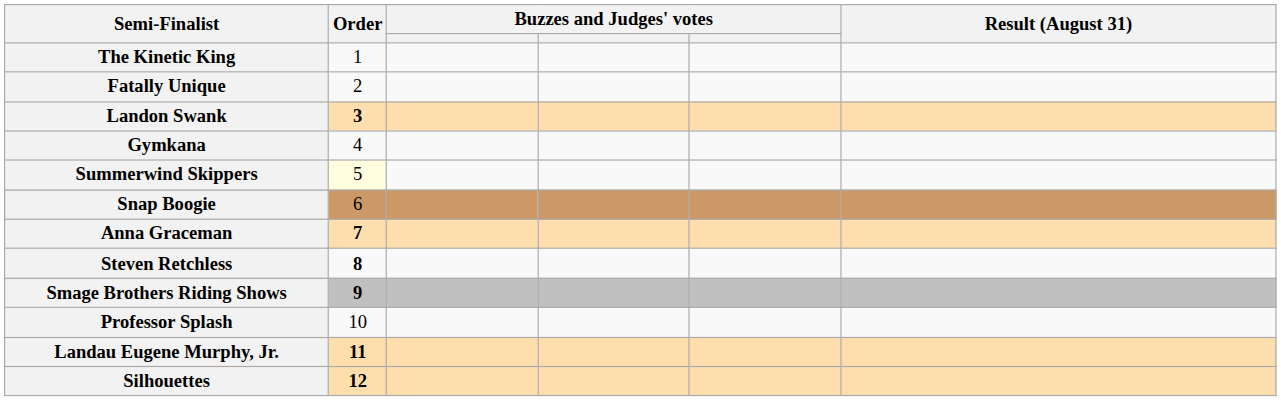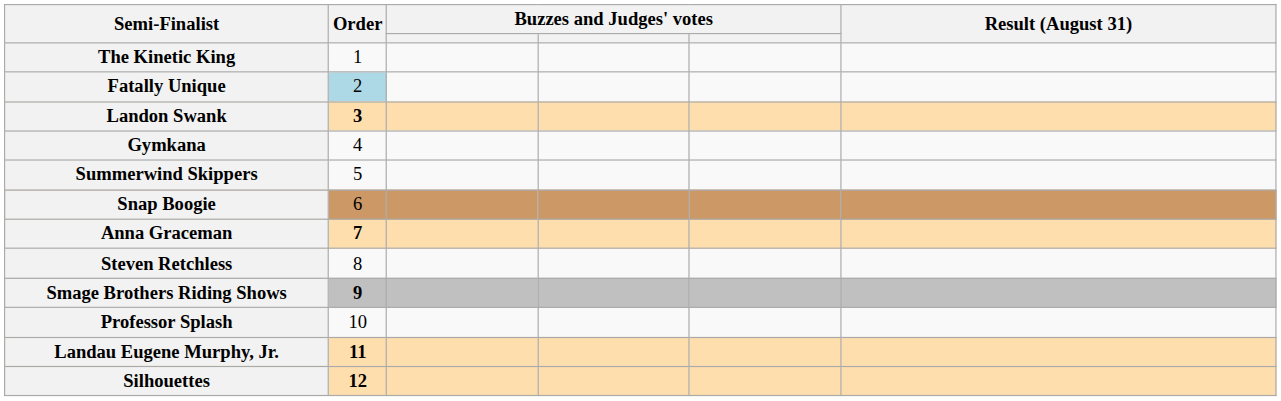(358, 86) no background -> (358, 86) lightblue background
(358, 174) lightyellow background -> (358, 174) no background
(358, 263) bold -> (358, 263) normal
